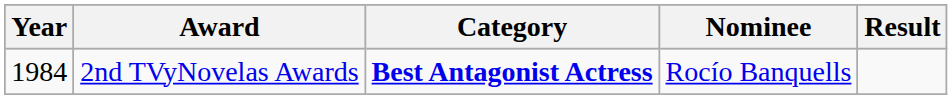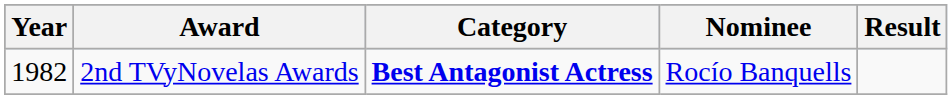(39, 71) 1984 -> (39, 71) 1982
